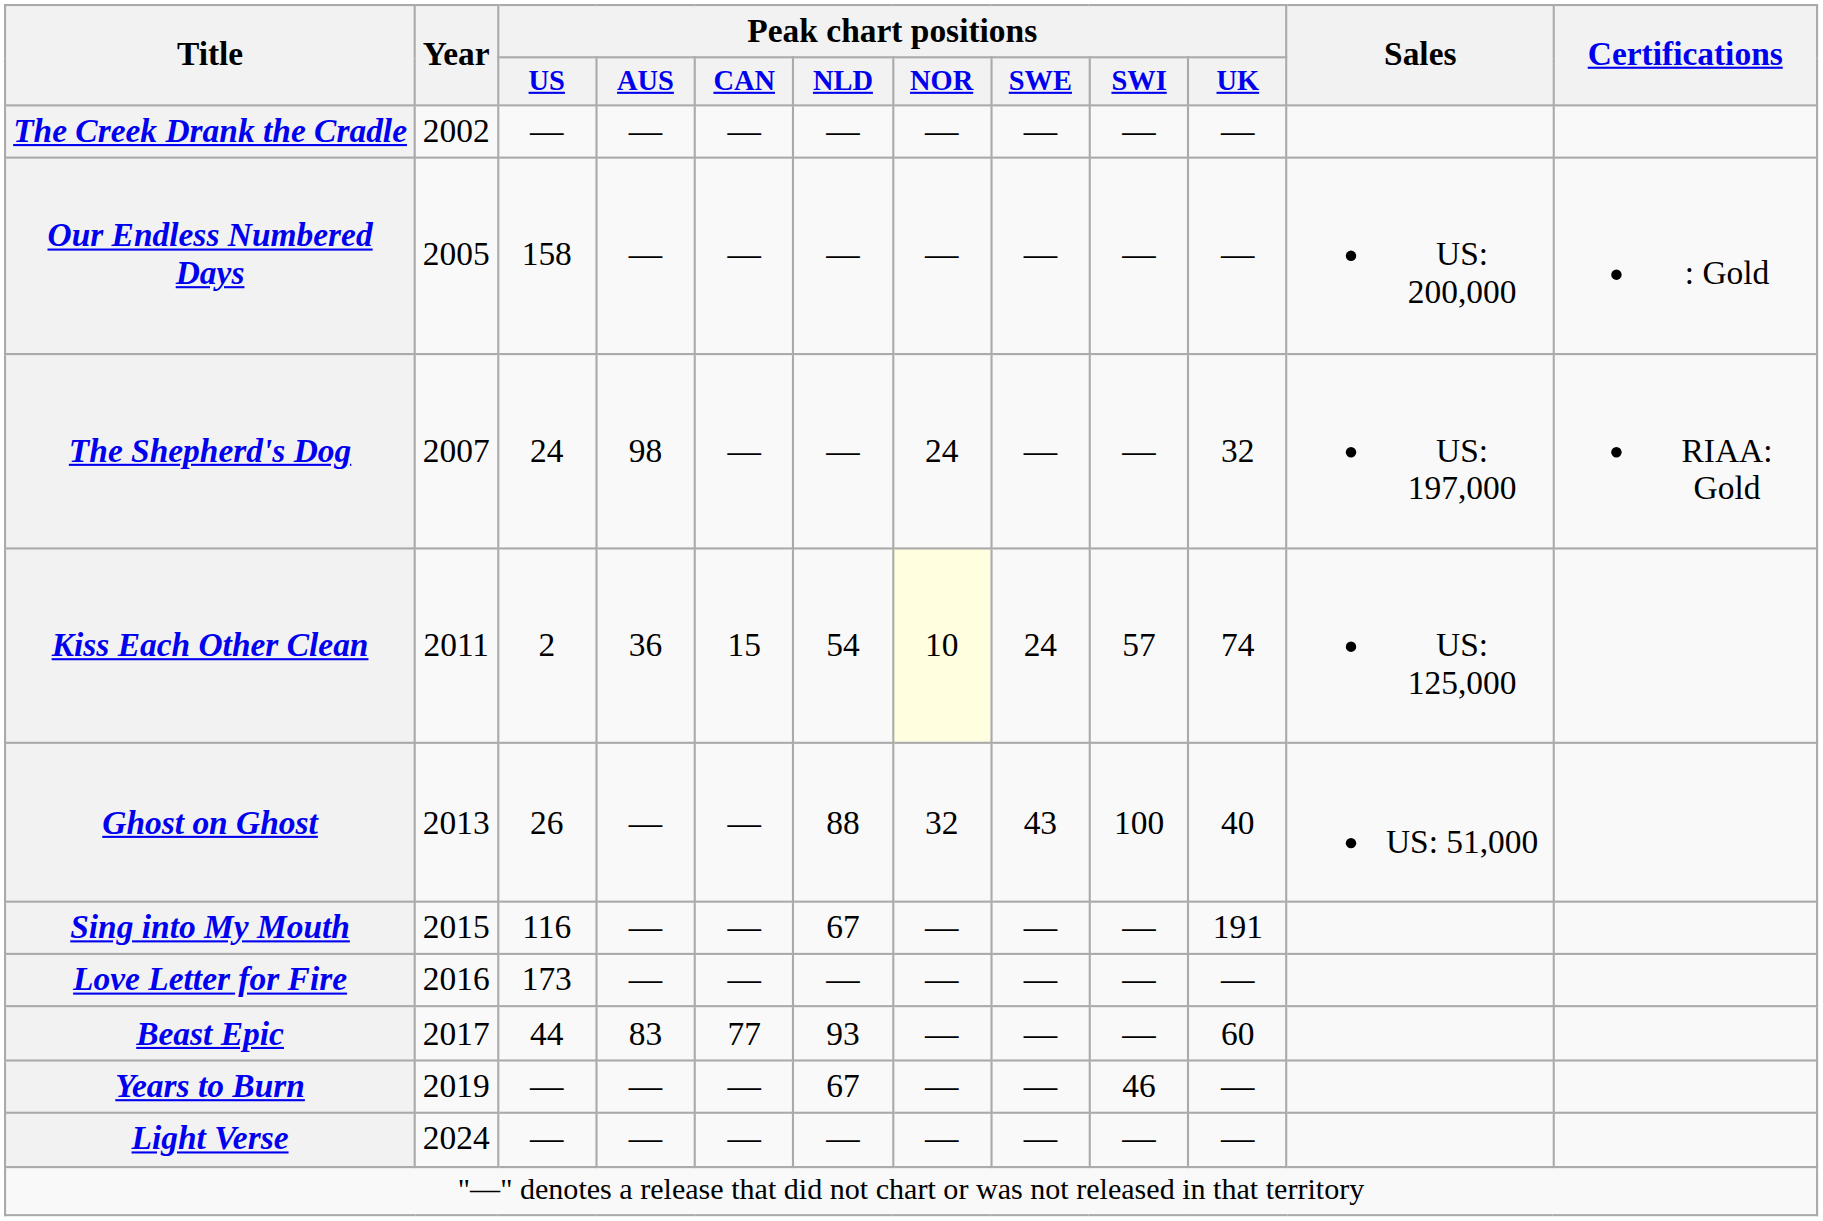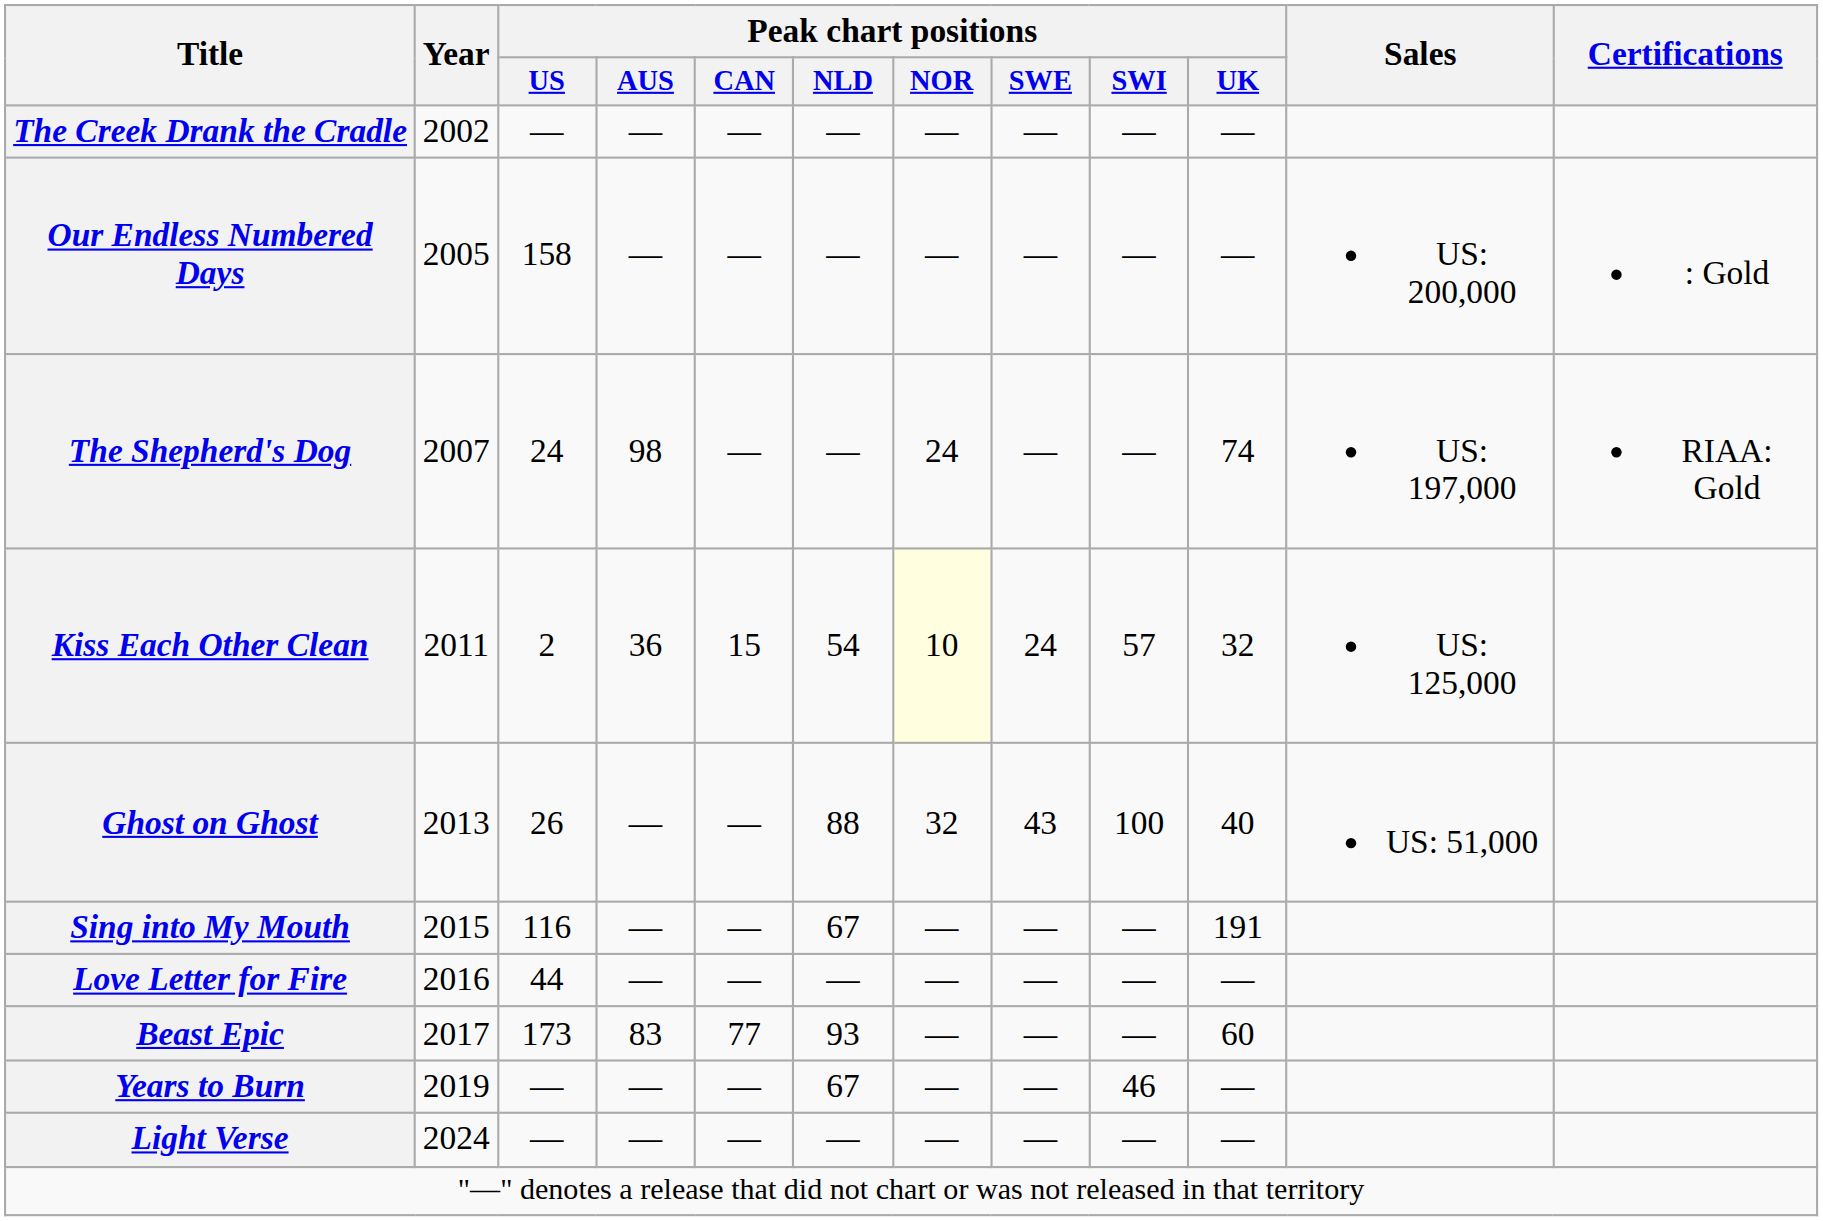(1238, 450) 32 -> (1238, 450) 74
(1238, 645) 74 -> (1238, 645) 32
(547, 980) 173 -> (547, 980) 44
(547, 1033) 44 -> (547, 1033) 173
